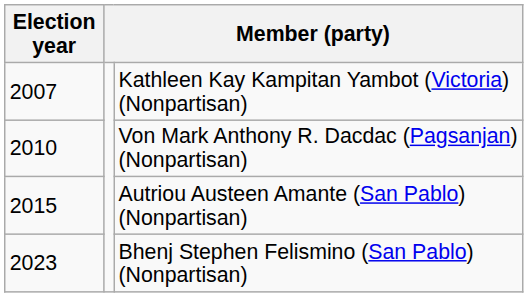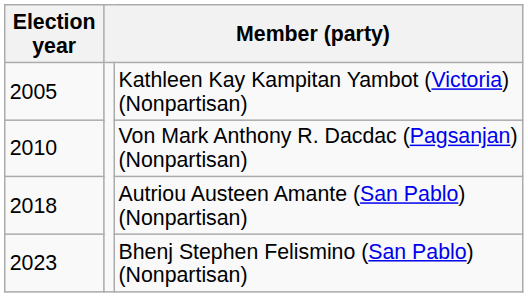(33, 91) 2007 -> (33, 91) 2005
(33, 206) 2015 -> (33, 206) 2018
